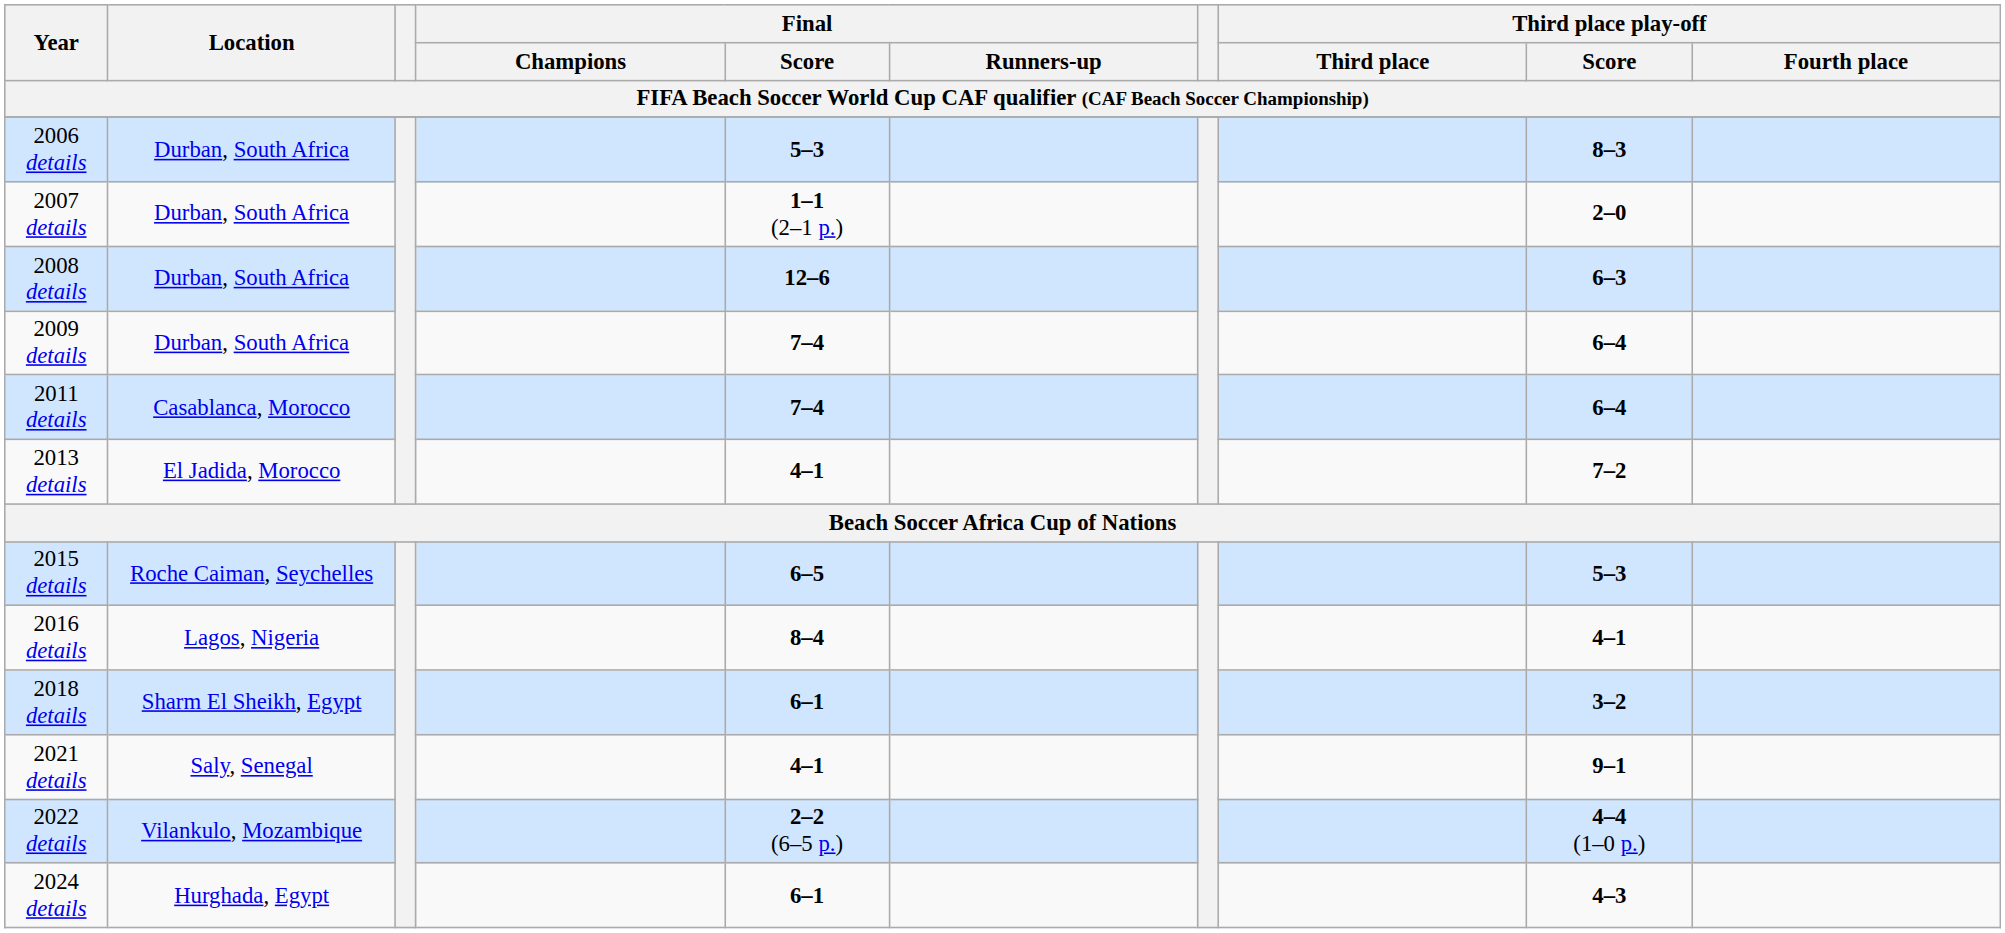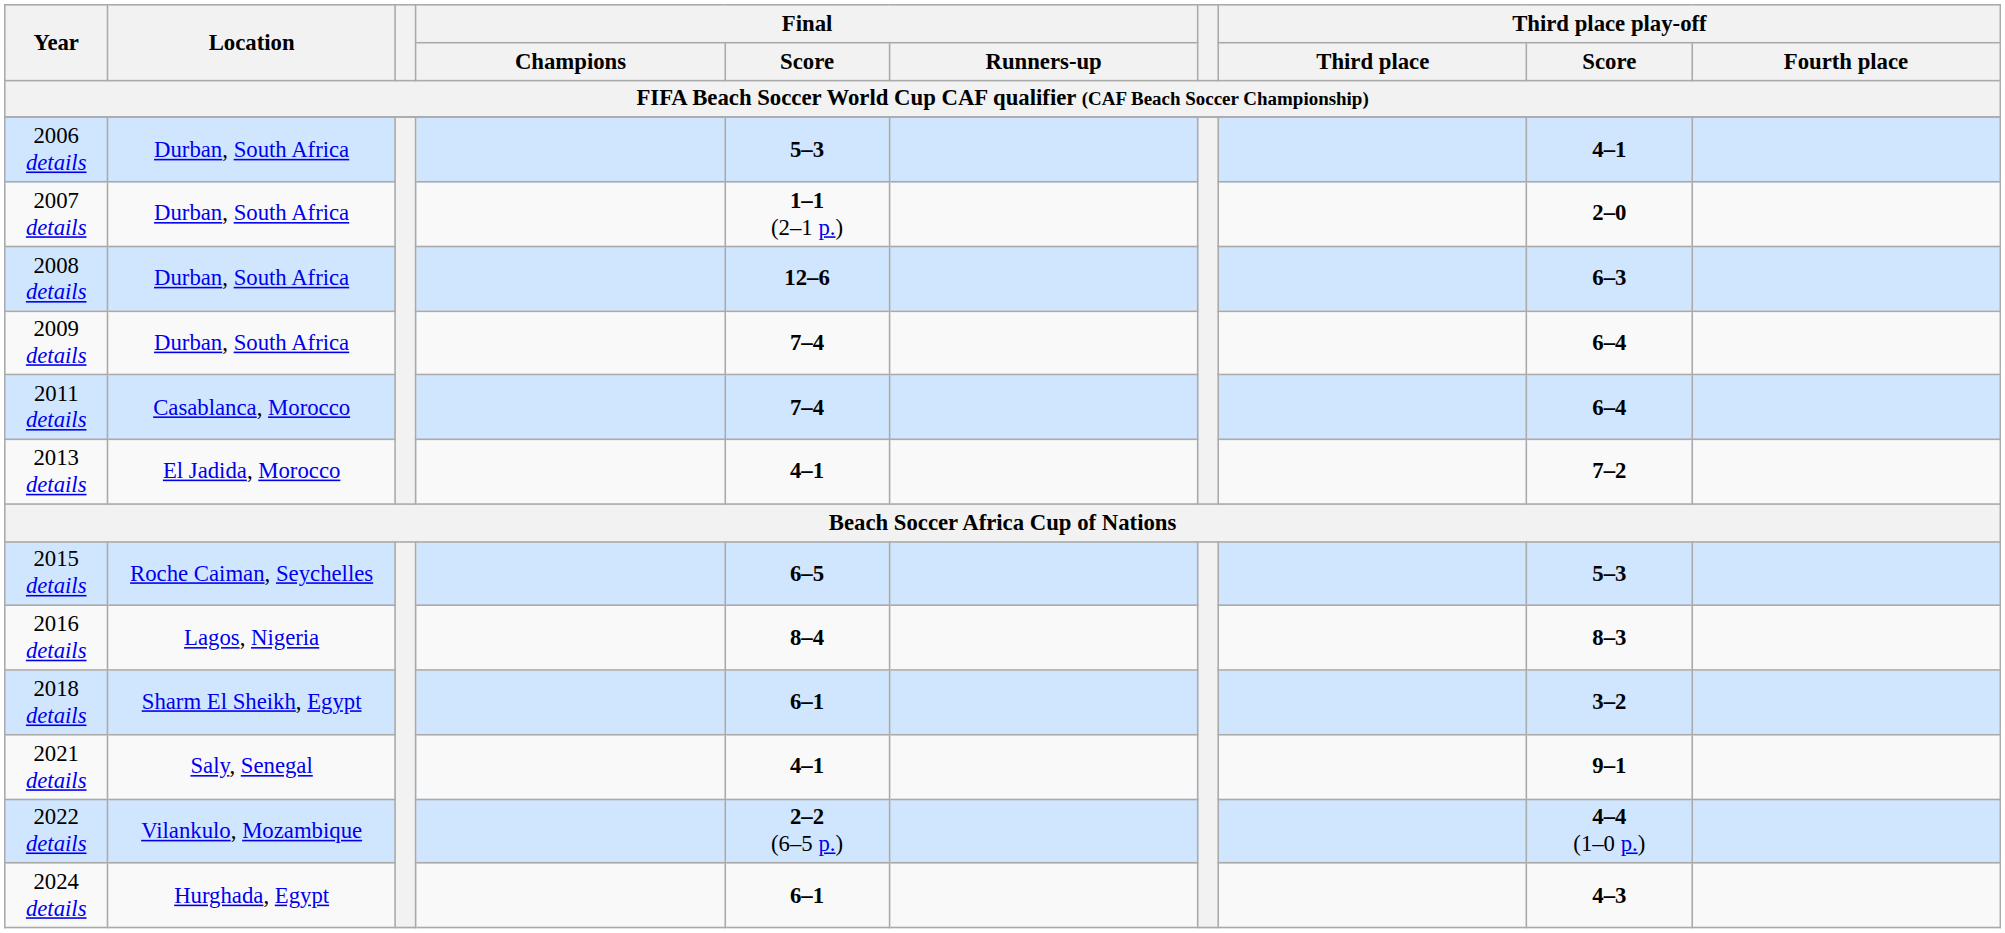(1609, 149) 8–3 -> (1609, 149) 4–1
(1609, 637) 4–1 -> (1609, 637) 8–3
